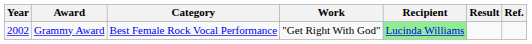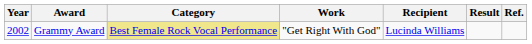(193, 30) no background -> (193, 30) khaki background
(425, 30) lightgreen background -> (425, 30) no background
